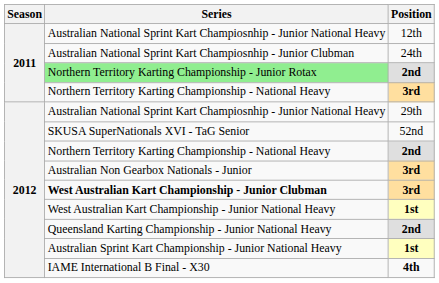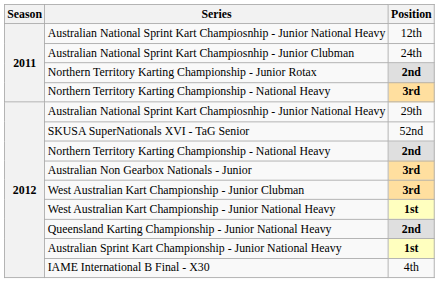(182, 72) lightgreen background -> (182, 72) no background
(187, 189) bold -> (176, 189) normal
(411, 267) bold -> (411, 267) normal
